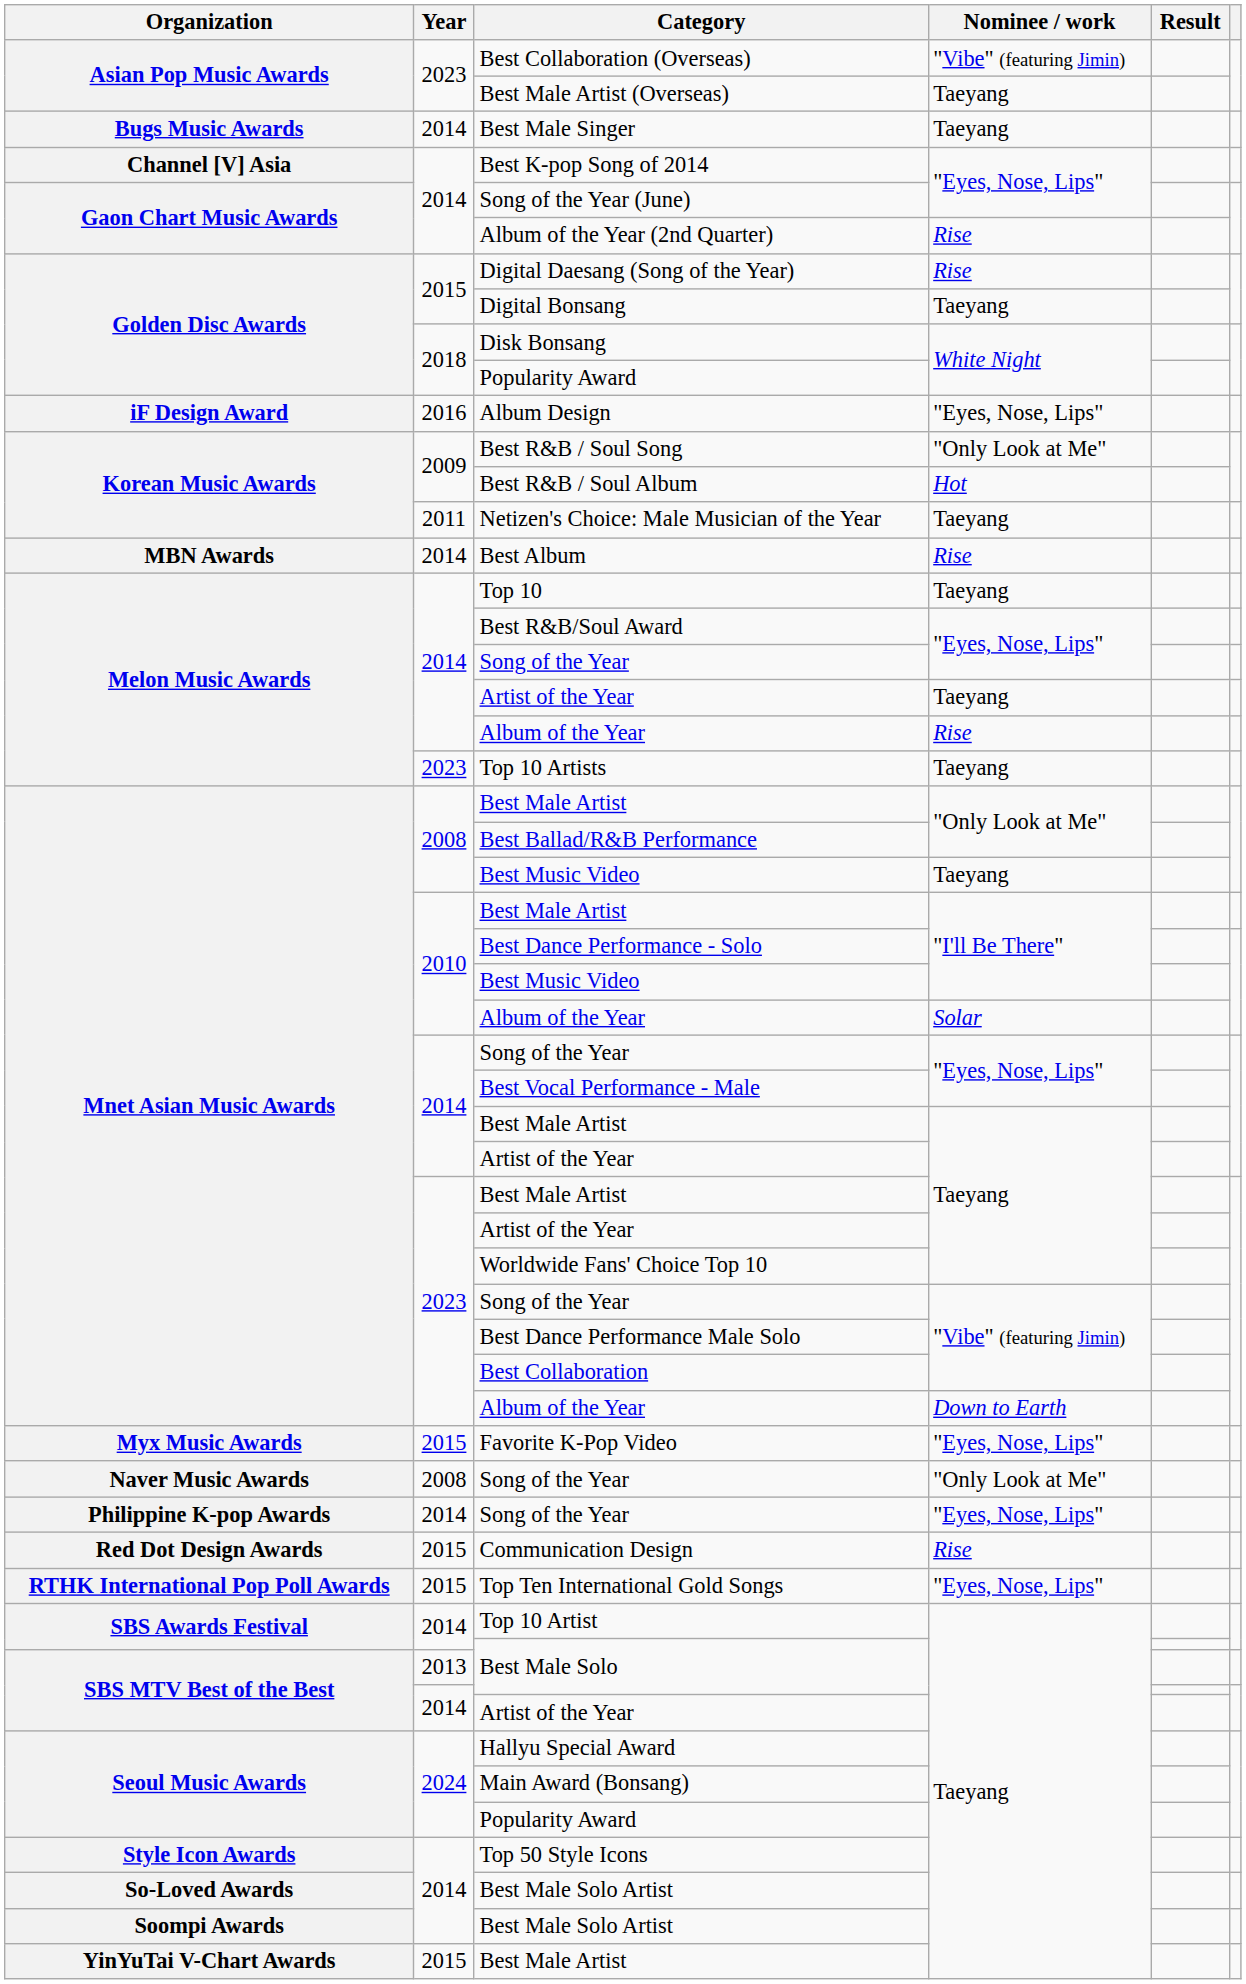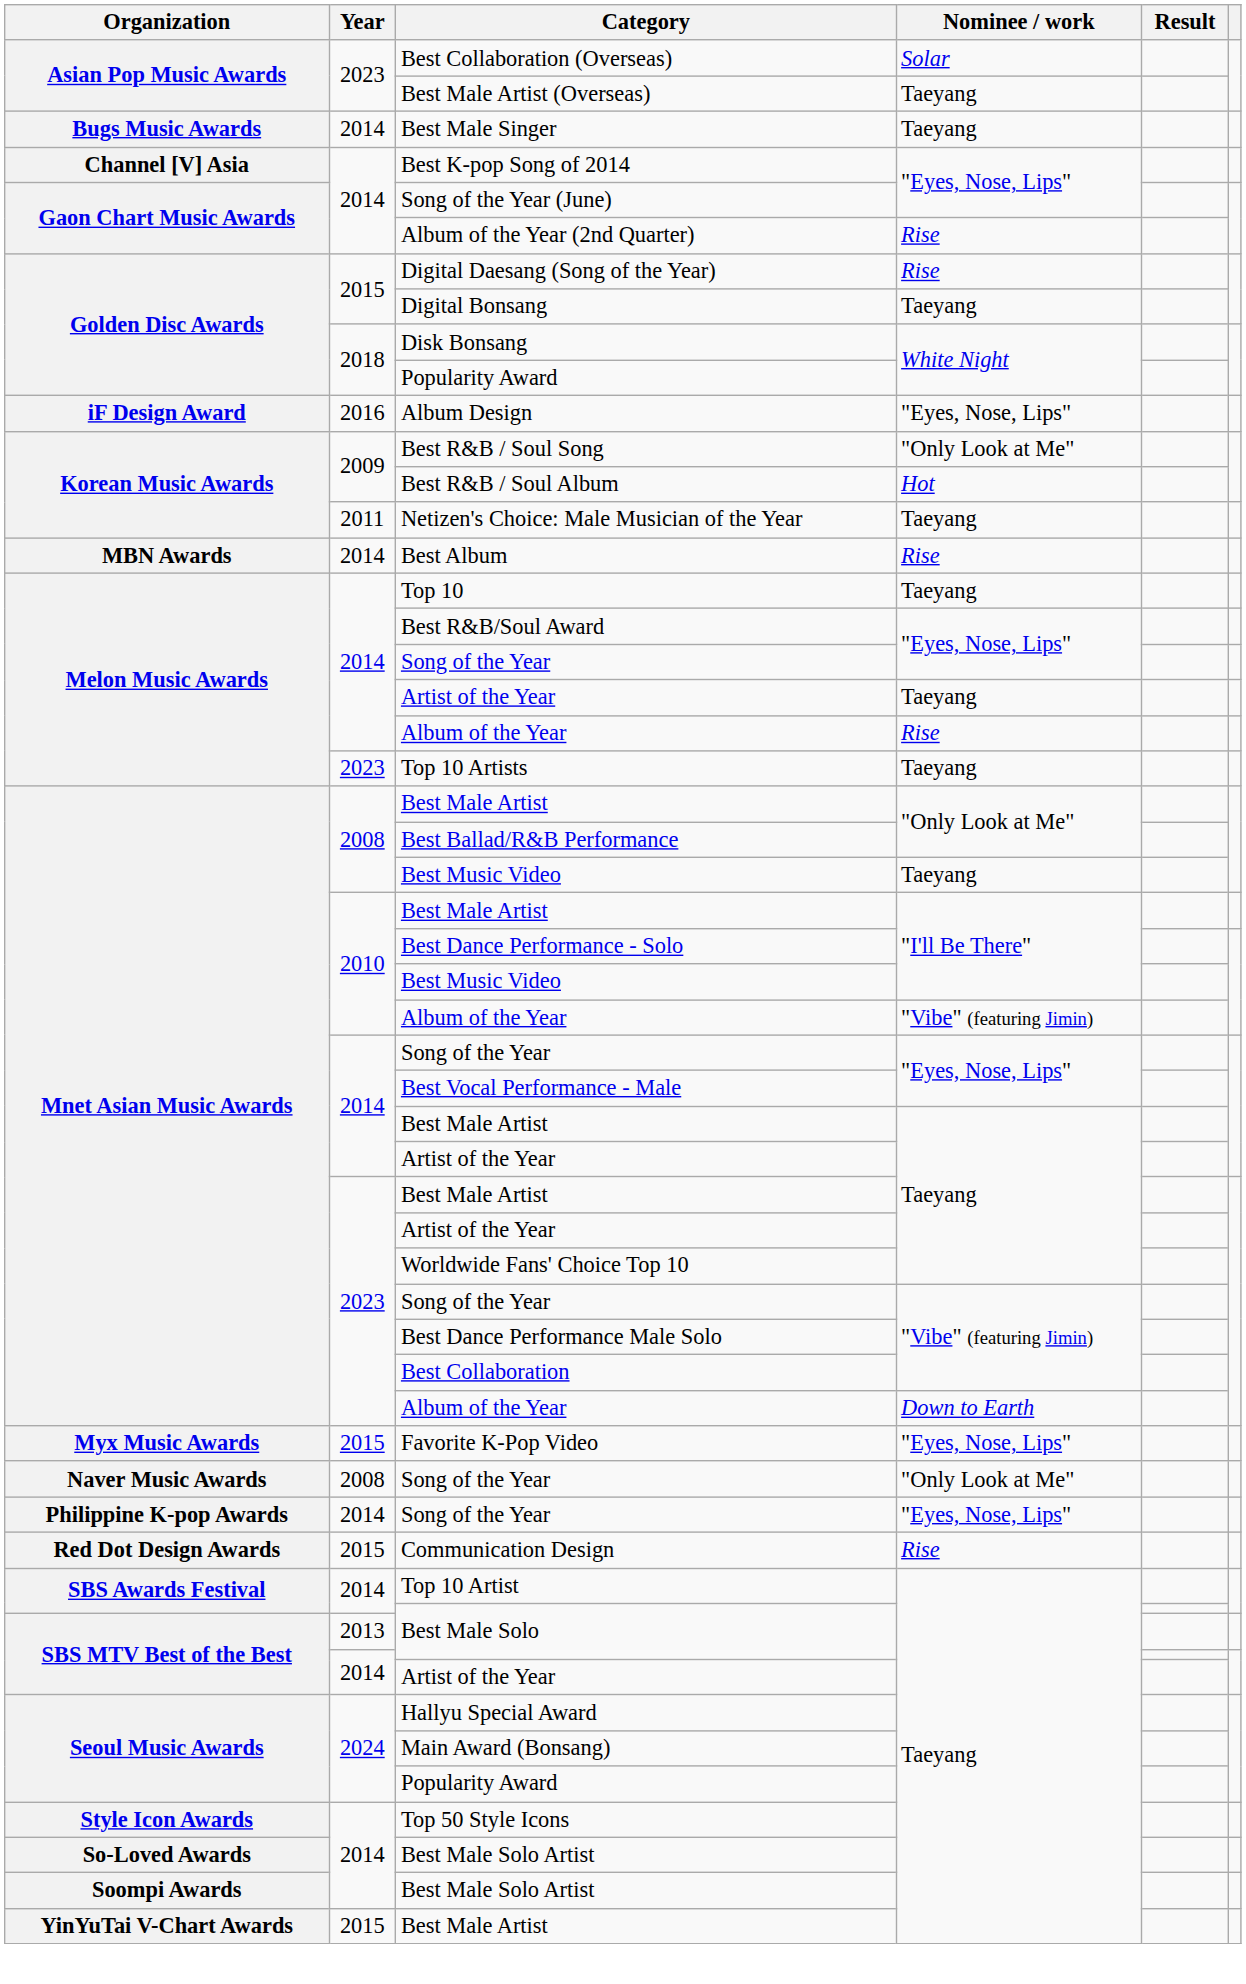(1029, 57) "Vibe" (featuring Jimin) -> (925, 57) Solar
(957, 1016) Solar -> (997, 1016) "Vibe" (featuring Jimin)
- row: (444, 1585)
